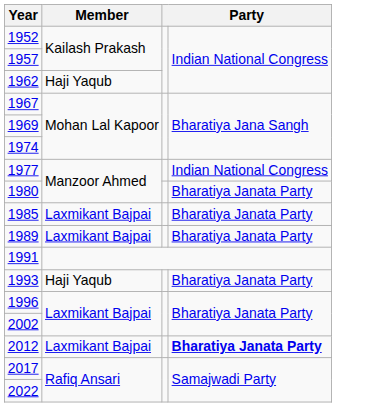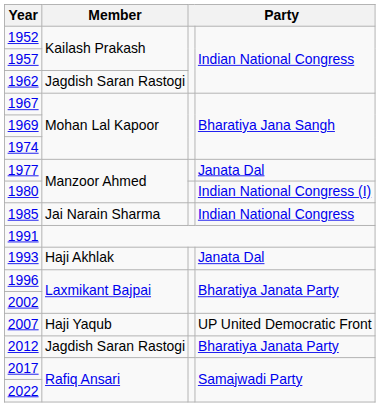(78, 81) Haji Yaqub -> (115, 81) Jagdish Saran Rastogi
(250, 170) Indian National Congress -> (231, 170) Janata Dal
(242, 192) Bharatiya Janata Party -> (285, 192) Indian National Congress (I)
(98, 214) Laxmikant Bajpai -> (103, 214) Jai Narain Sharma
(242, 214) Bharatiya Janata Party -> (276, 214) Indian National Congress
- row: (23, 236)
(78, 280) Haji Yaqub -> (79, 258) Haji Akhlak
(242, 280) Bharatiya Janata Party -> (231, 258) Janata Dal
+ row: (23, 324)
(98, 346) Laxmikant Bajpai -> (115, 346) Jagdish Saran Rastogi
(247, 346) bold -> (268, 346) normal
